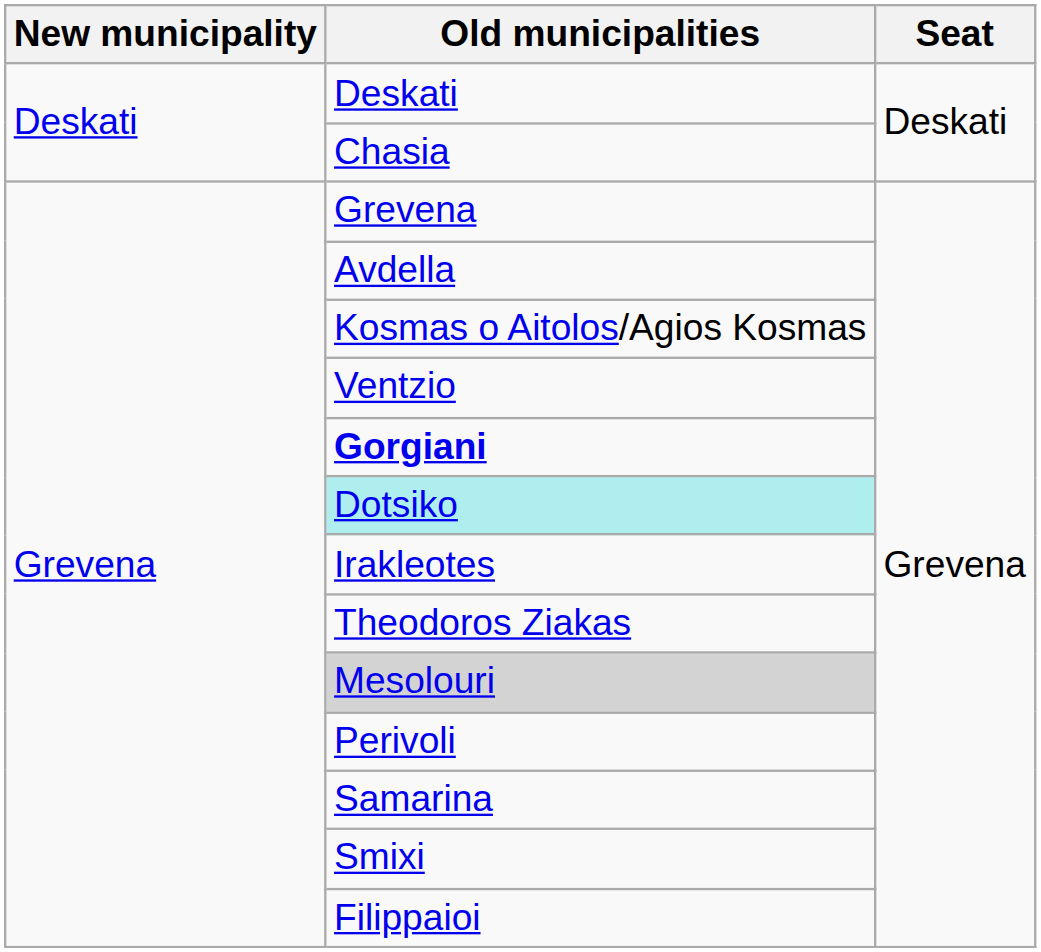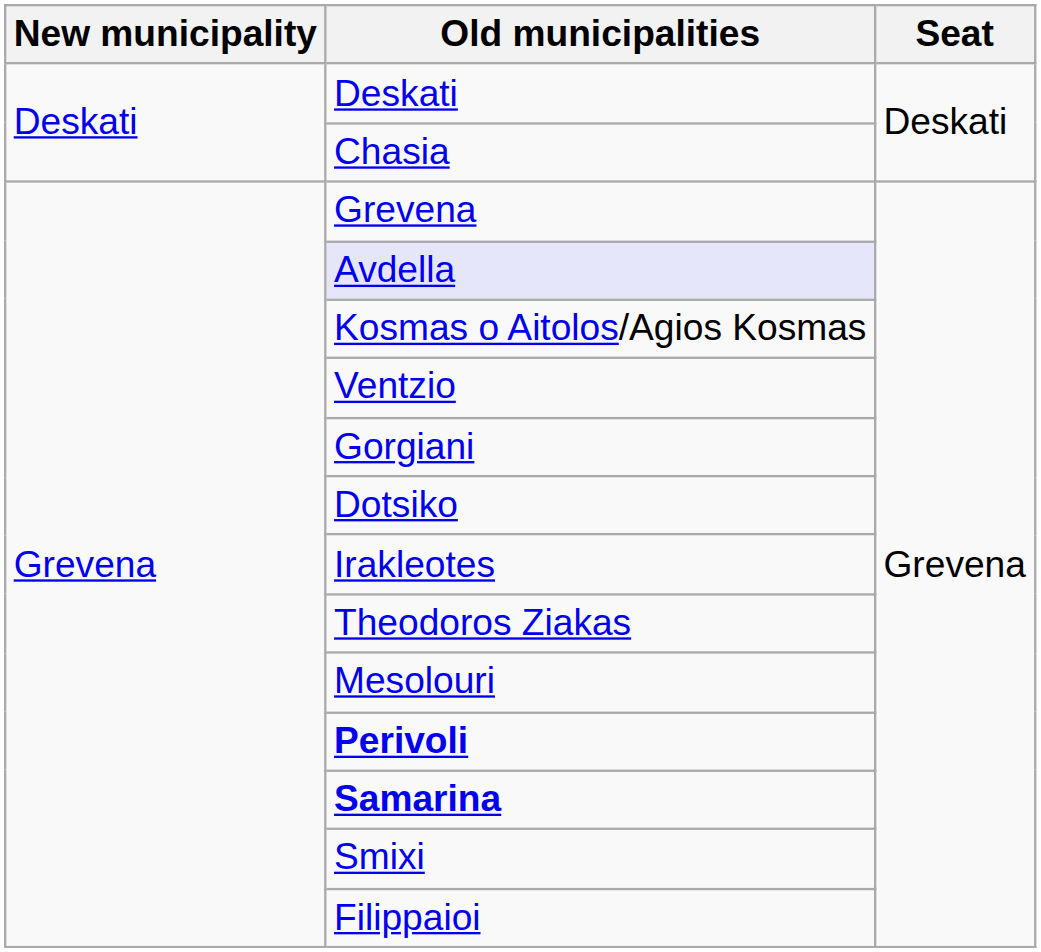(395, 269) no background -> (395, 269) lavender background
(410, 446) bold -> (404, 446) normal
(396, 504) paleturquoise background -> (396, 504) no background
(415, 681) lightgrey background -> (415, 681) no background
(395, 740) normal -> (401, 740) bold
(413, 799) normal -> (418, 799) bold
